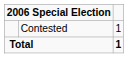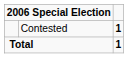(118, 28) normal -> (118, 28) bold
